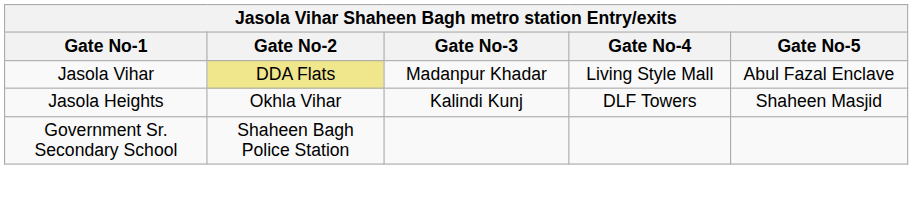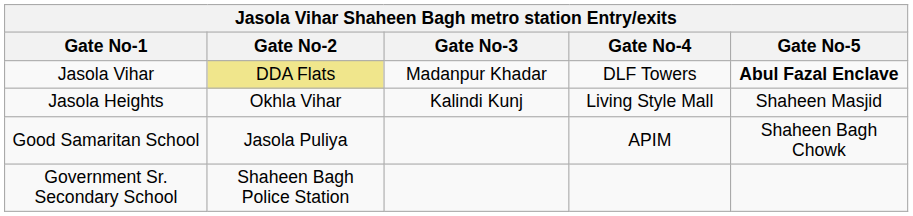(650, 74) Living Style Mall -> (650, 74) DLF Towers
(819, 74) normal -> (819, 74) bold
(650, 102) DLF Towers -> (650, 102) Living Style Mall
+ row: (106, 140)
